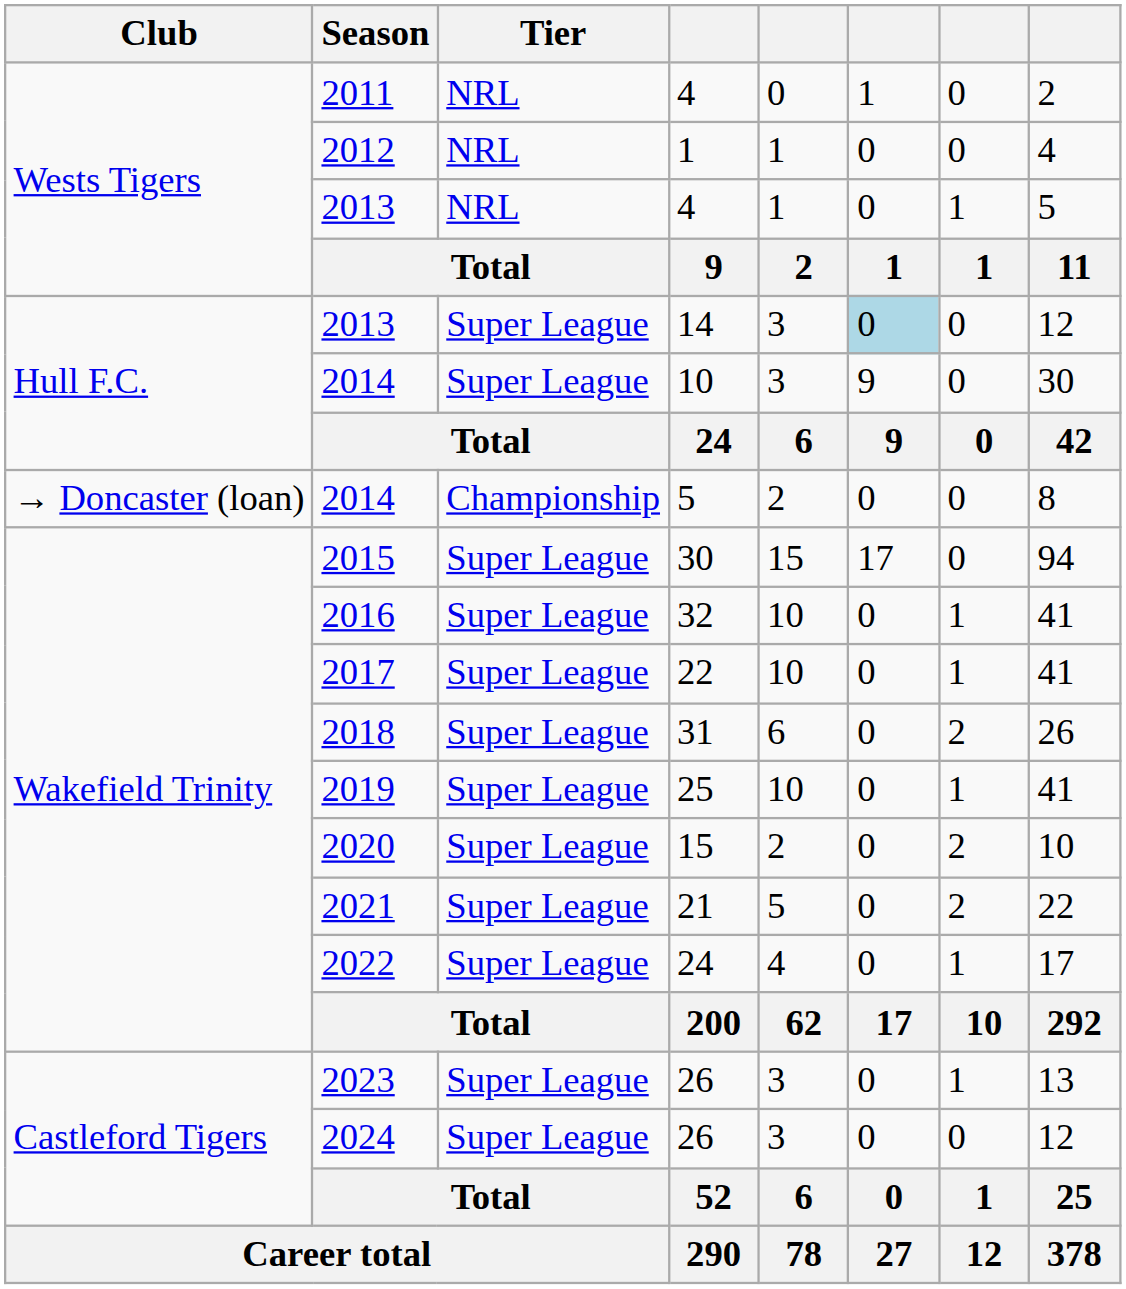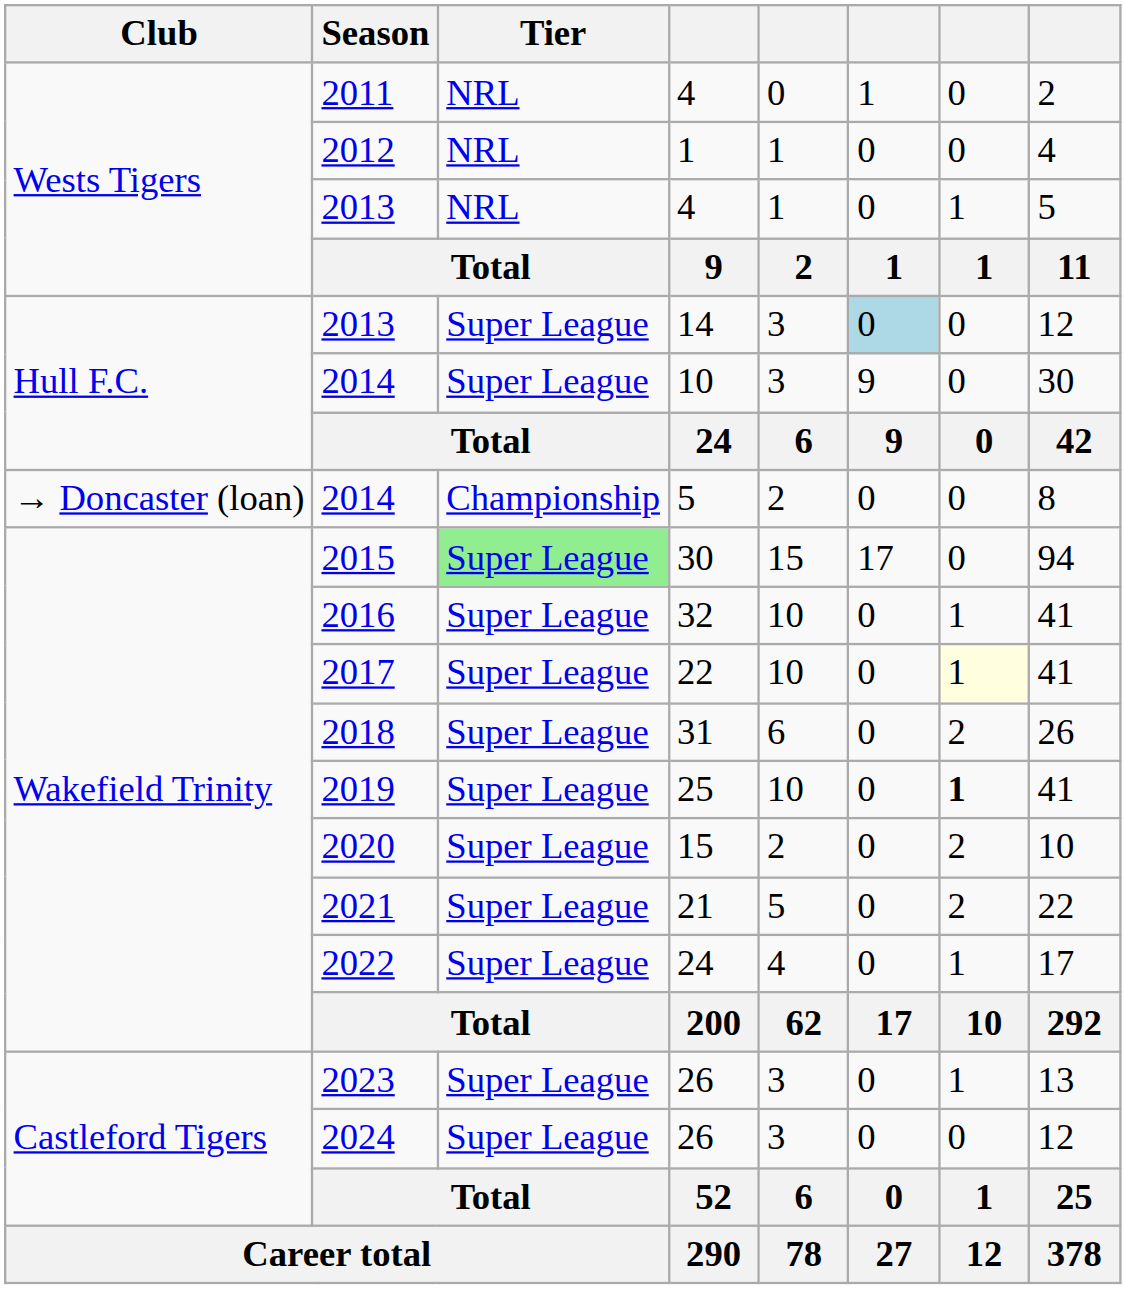(547, 556) no background -> (547, 556) lightgreen background
(957, 672) no background -> (957, 672) lightyellow background
(957, 788) normal -> (957, 788) bold
